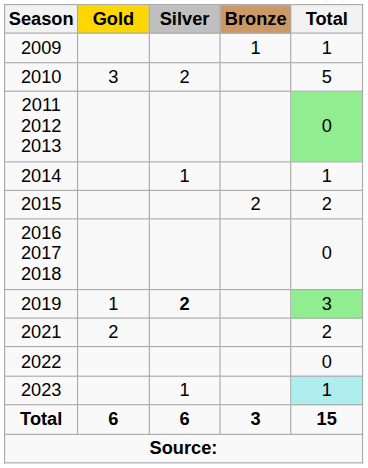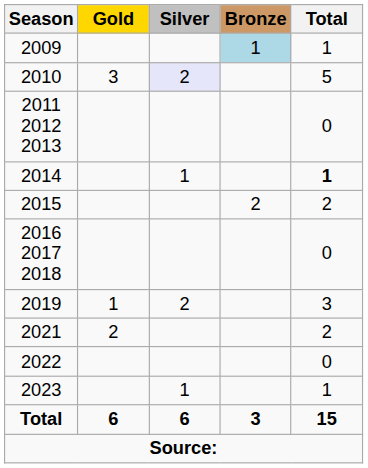(256, 47) no background -> (256, 47) lightblue background
(185, 76) no background -> (185, 76) lavender background
(327, 126) lightgreen background -> (327, 126) no background
(327, 175) normal -> (327, 175) bold
(185, 303) bold -> (185, 303) normal
(327, 303) lightgreen background -> (327, 303) no background
(327, 390) paleturquoise background -> (327, 390) no background
